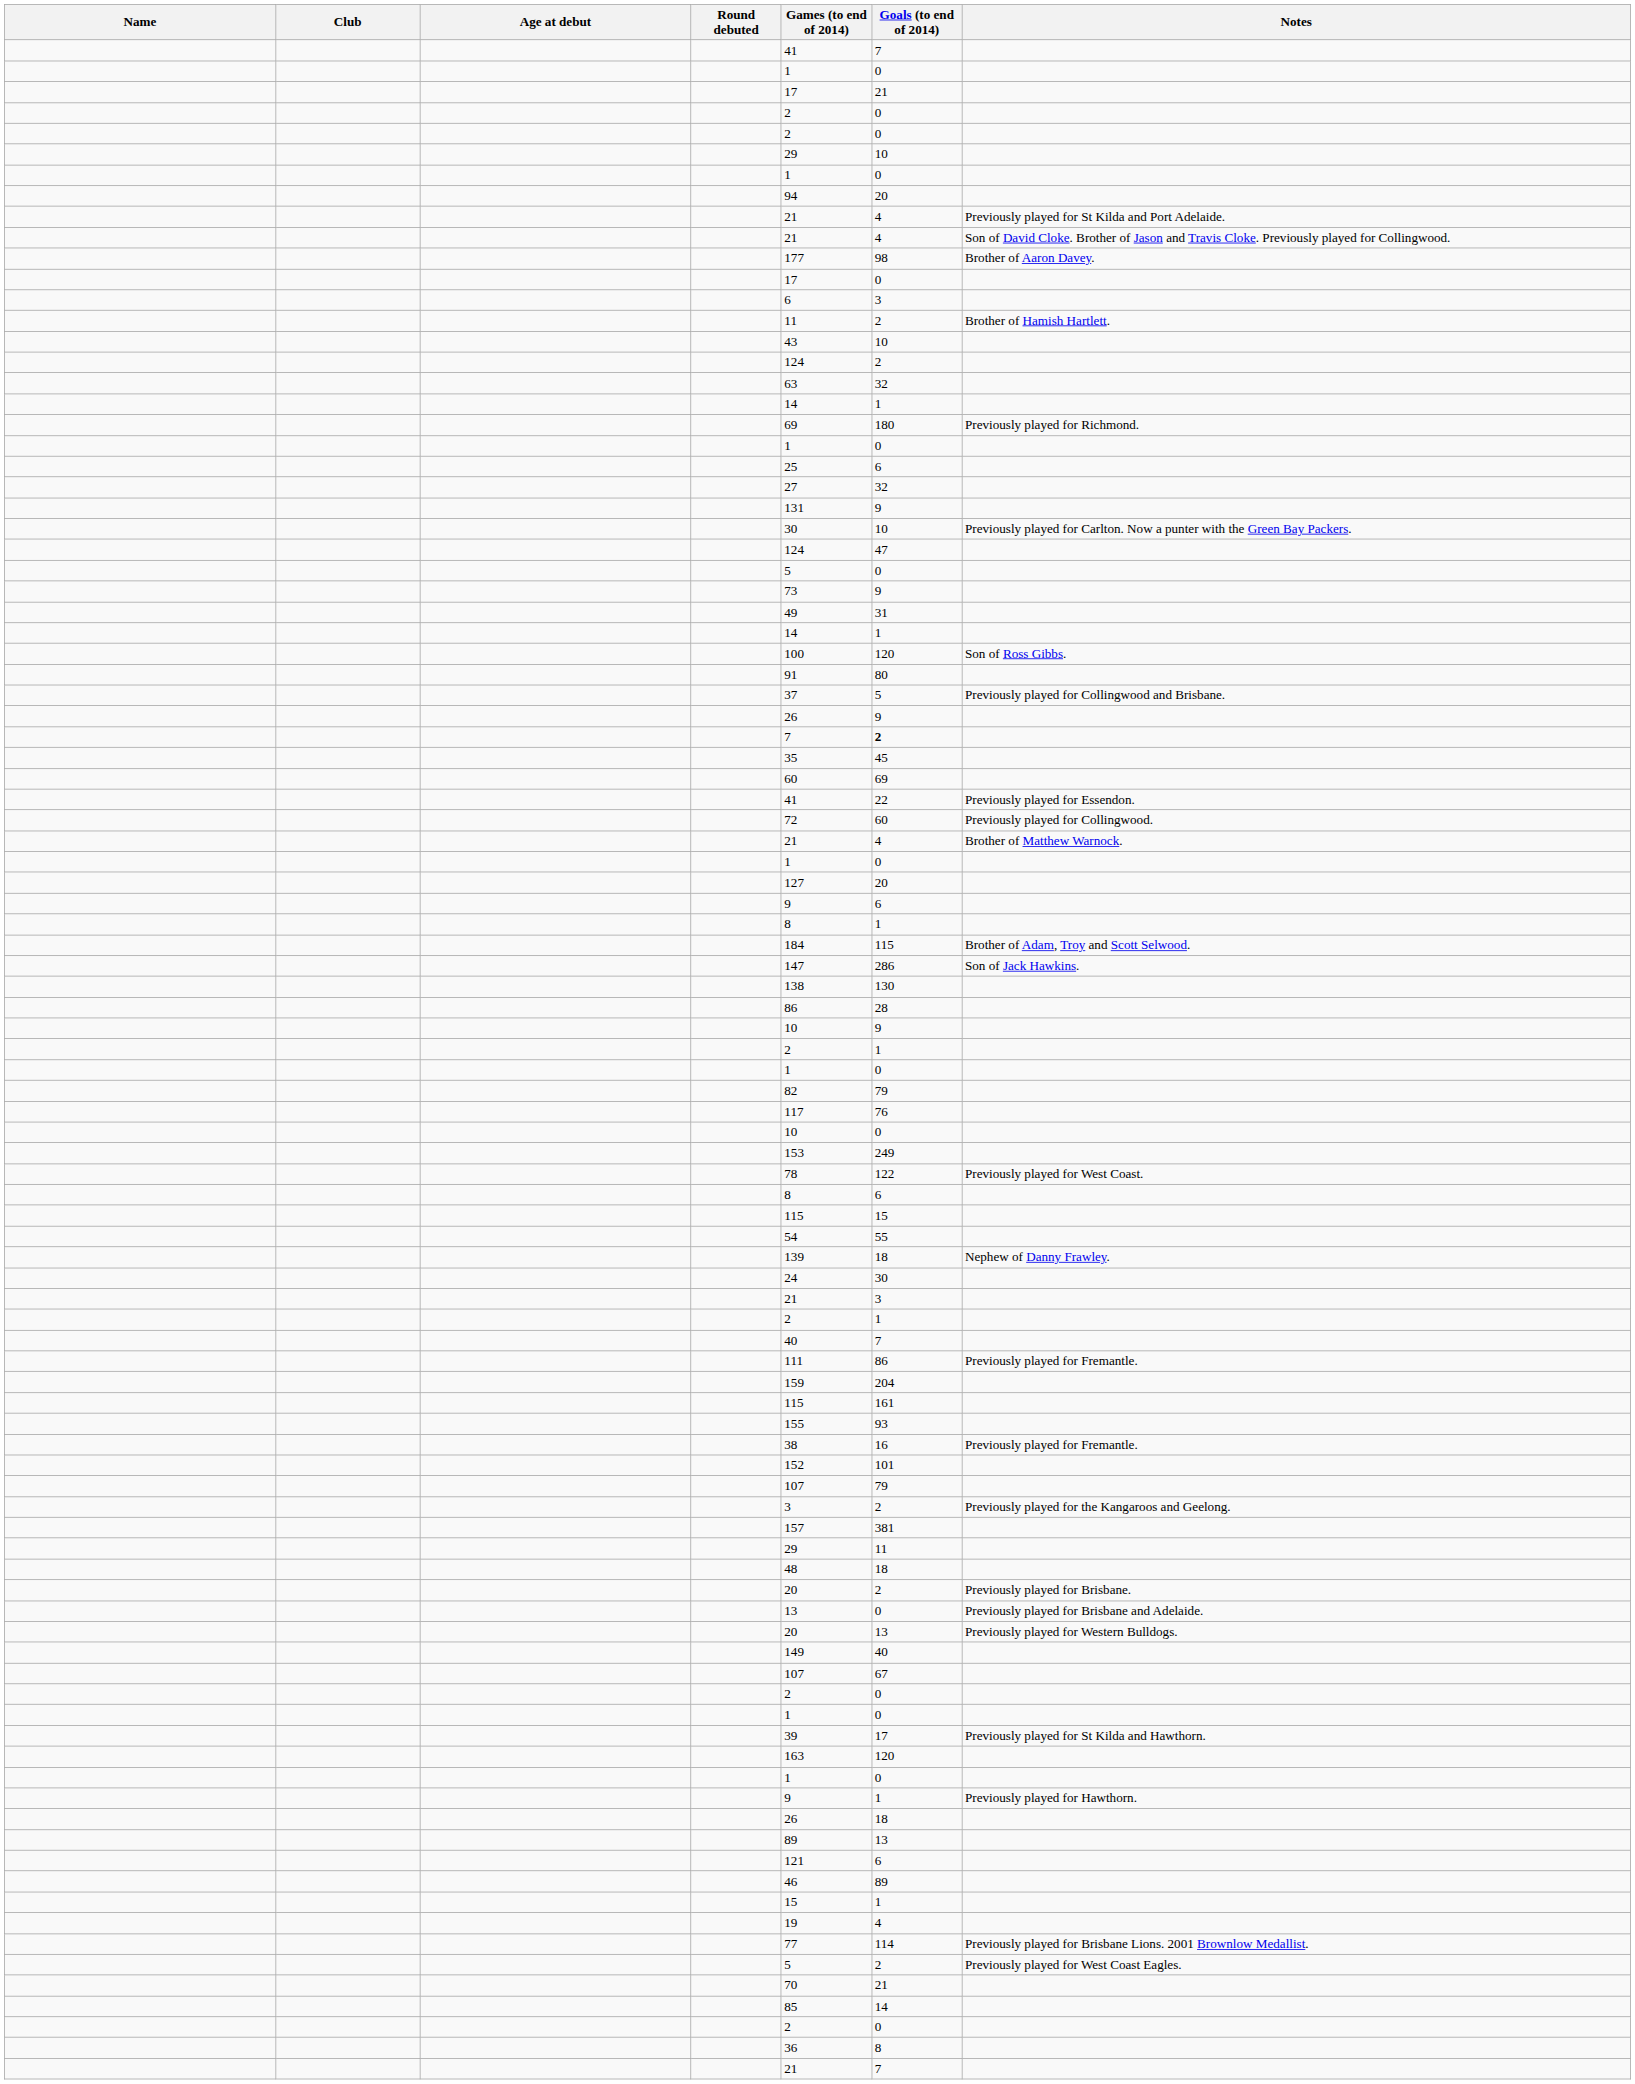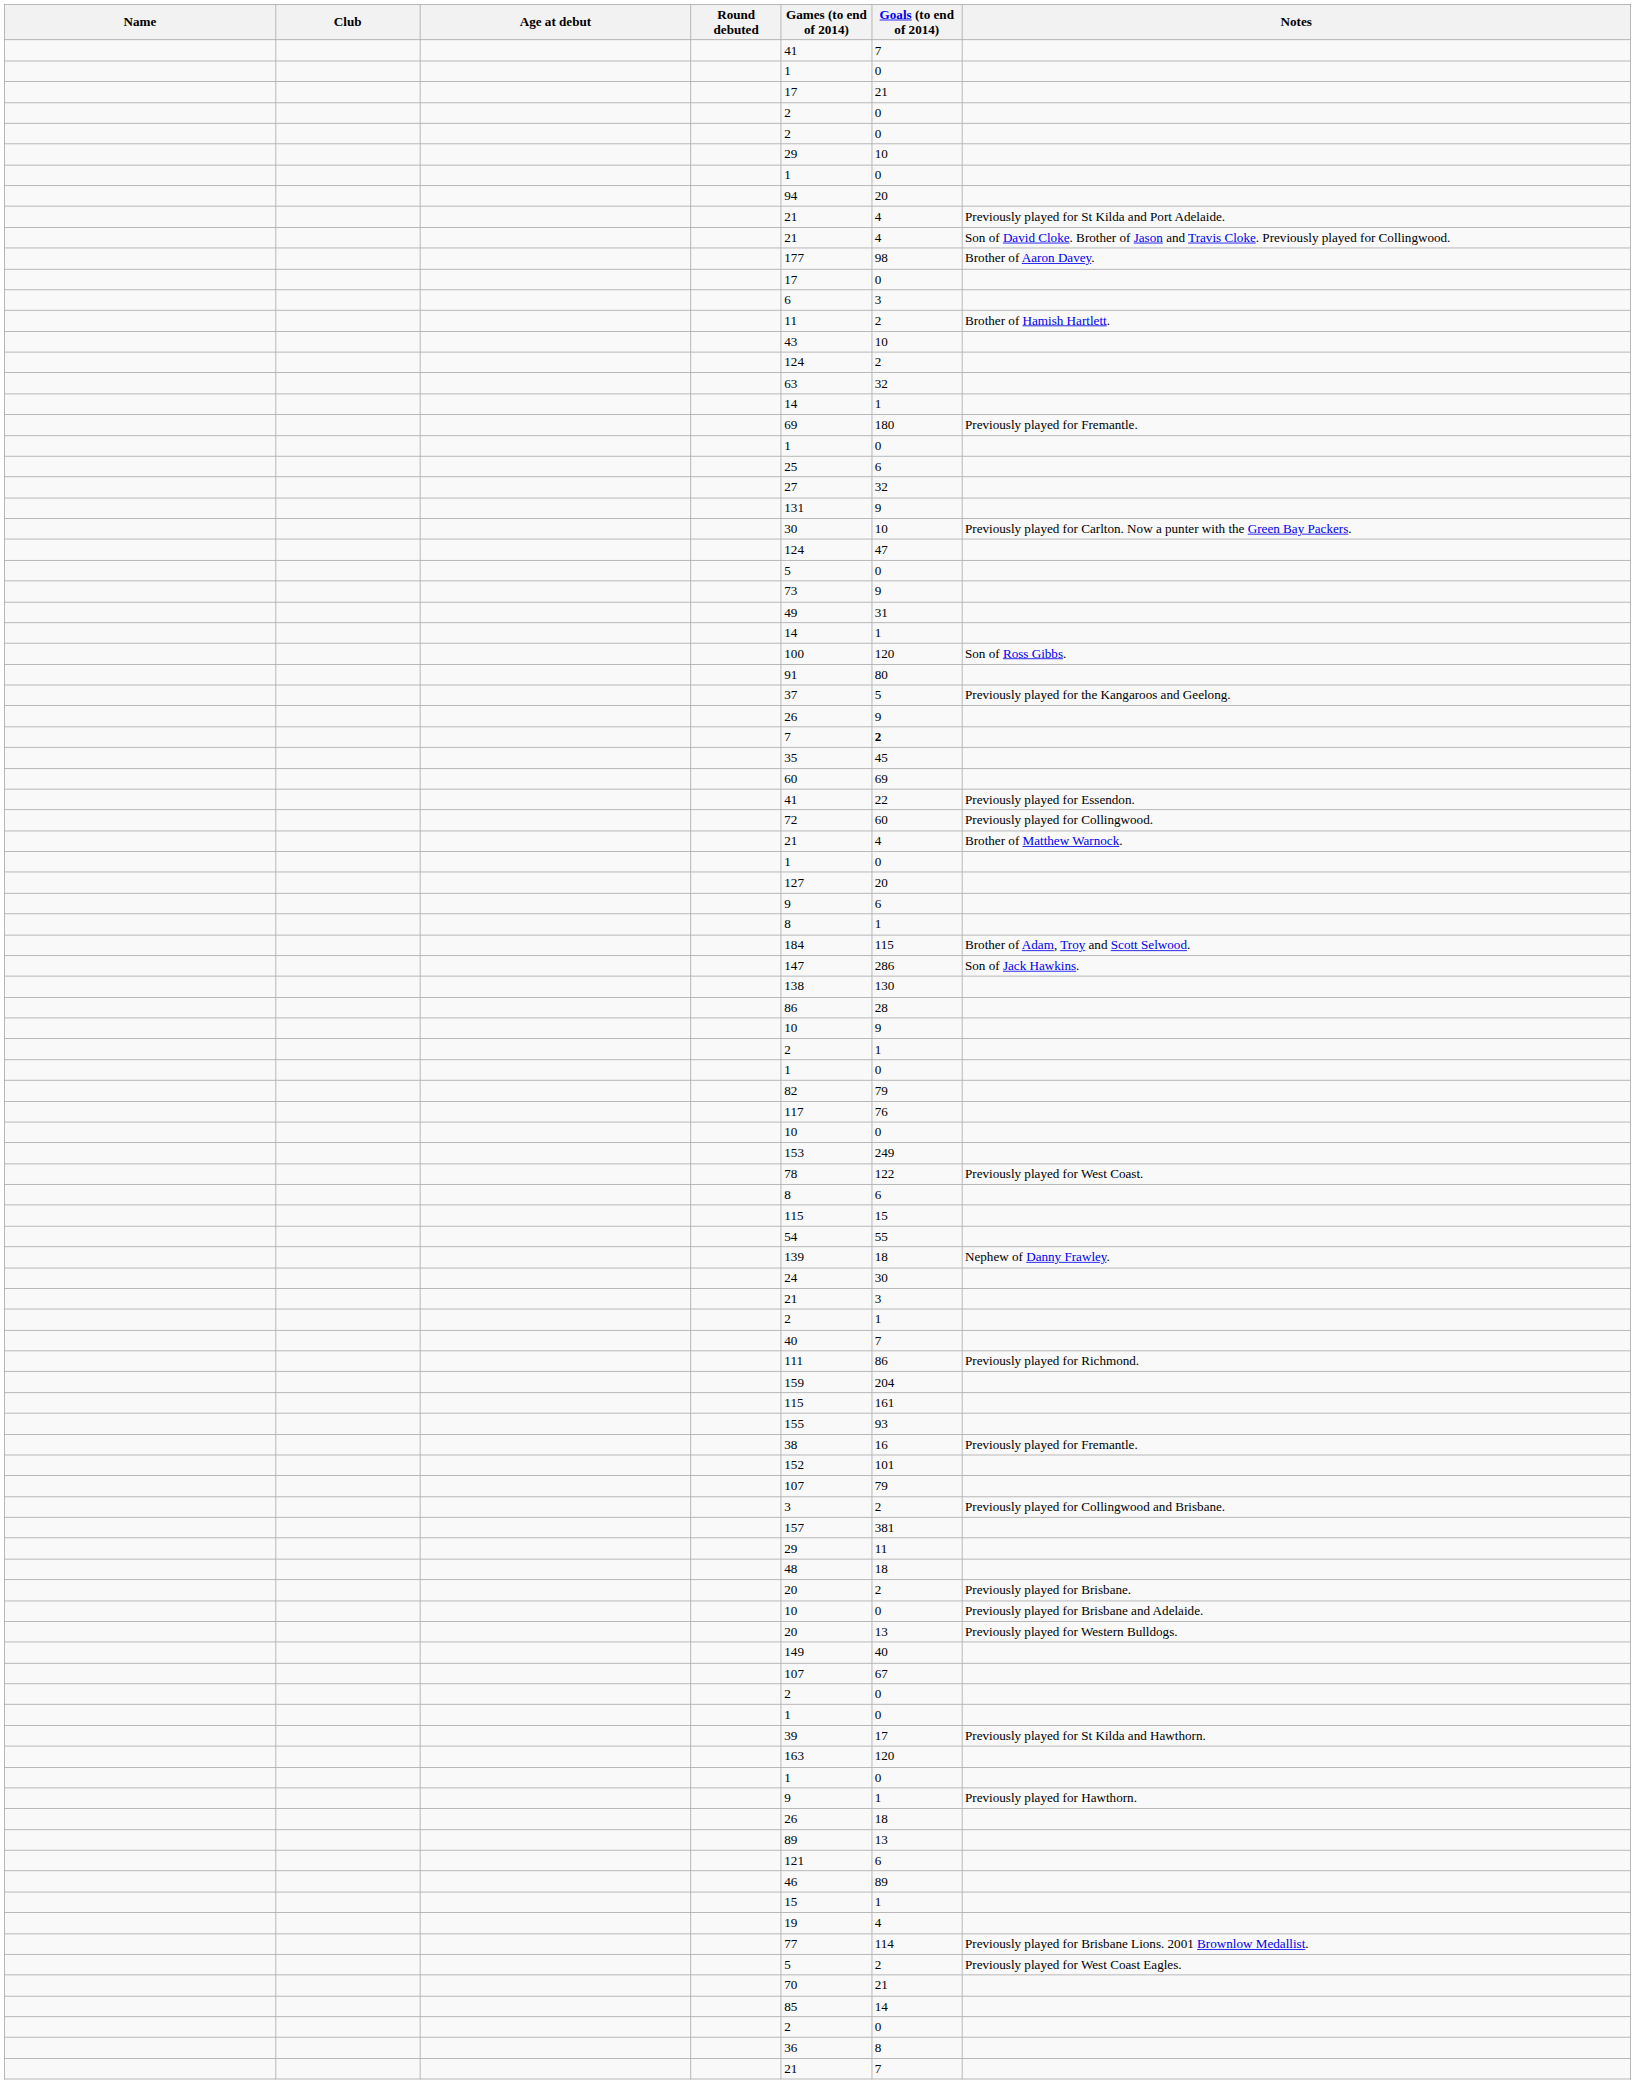(1052, 425) Previously played for Richmond. -> (1051, 425) Previously played for Fremantle.
(1095, 695) Previously played for Collingwood and Brisbane. -> (1098, 695) Previously played for the Kangaroos and Geelong.
(1051, 1361) Previously played for Fremantle. -> (1052, 1361) Previously played for Richmond.
(1098, 1506) Previously played for the Kangaroos and Geelong. -> (1095, 1506) Previously played for Collingwood and Brisbane.
(791, 1611) 13 -> (791, 1611) 10
